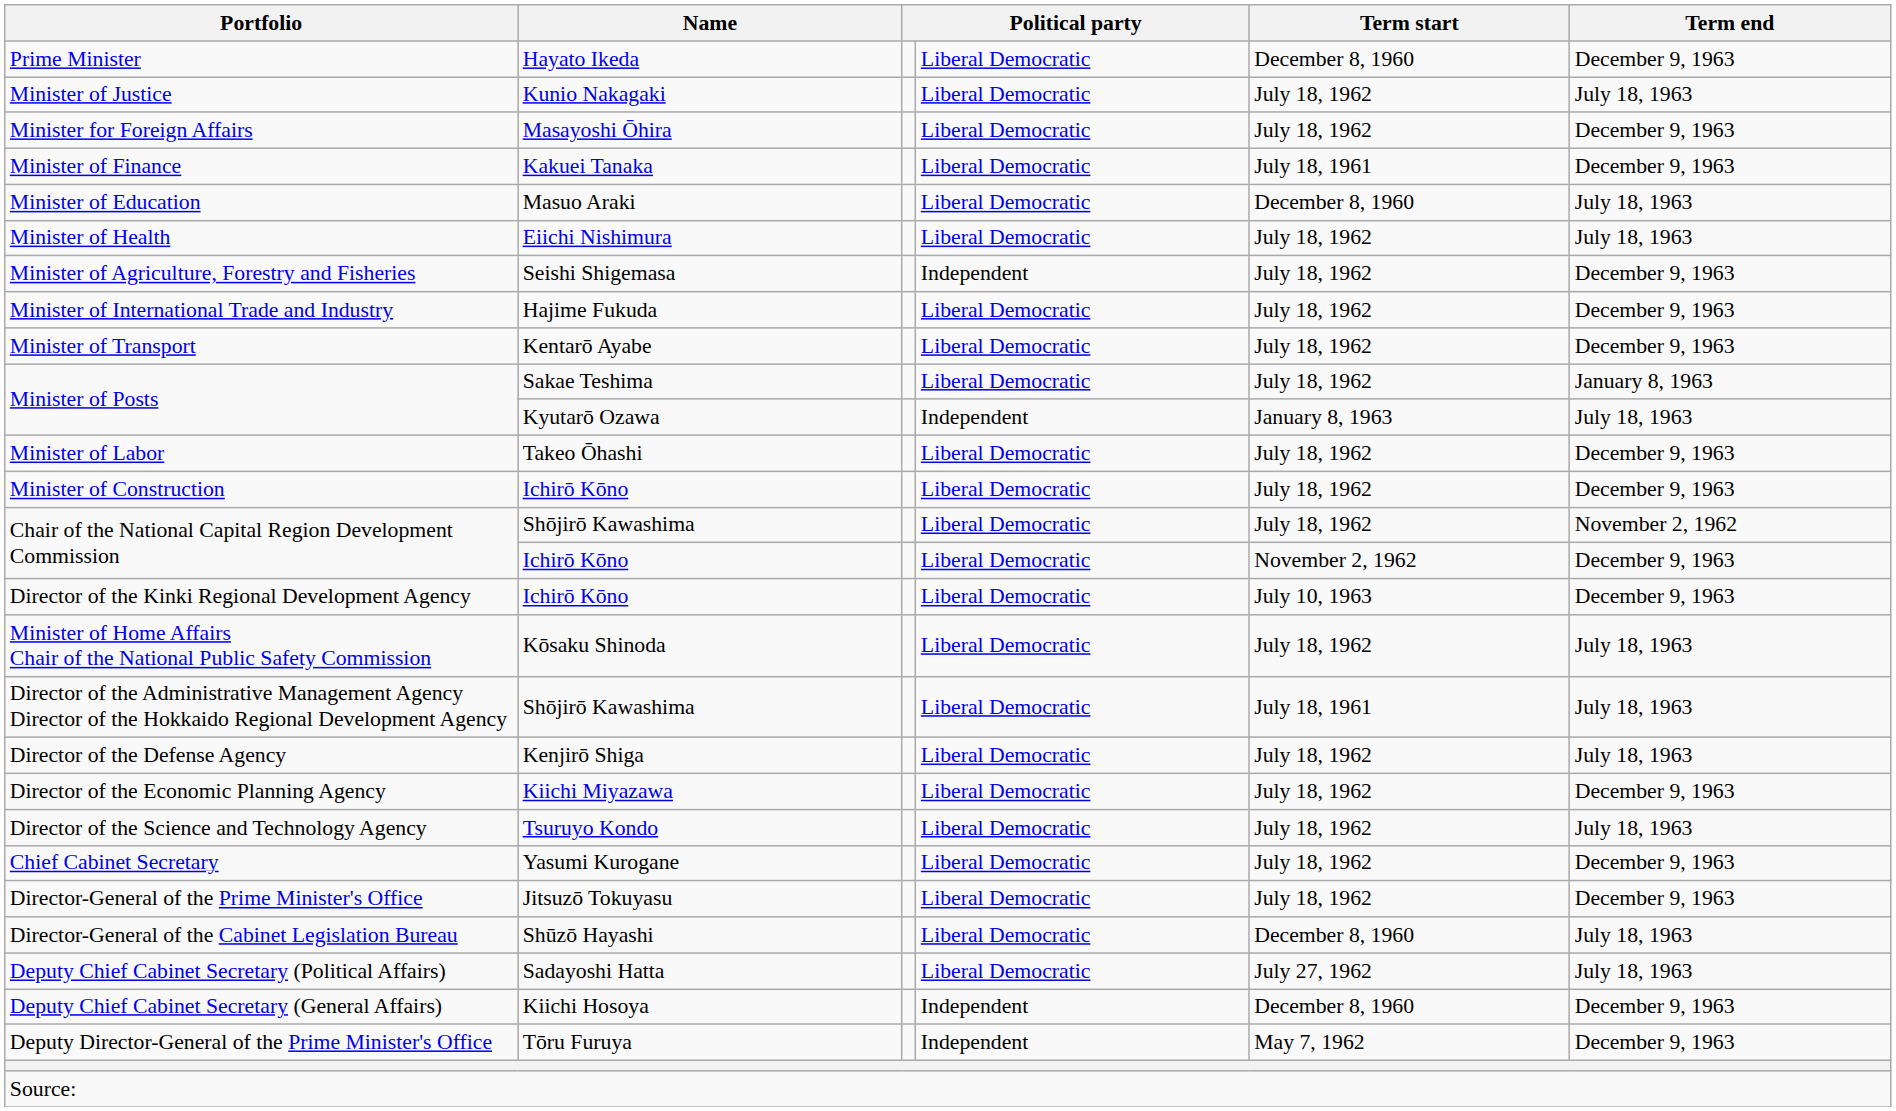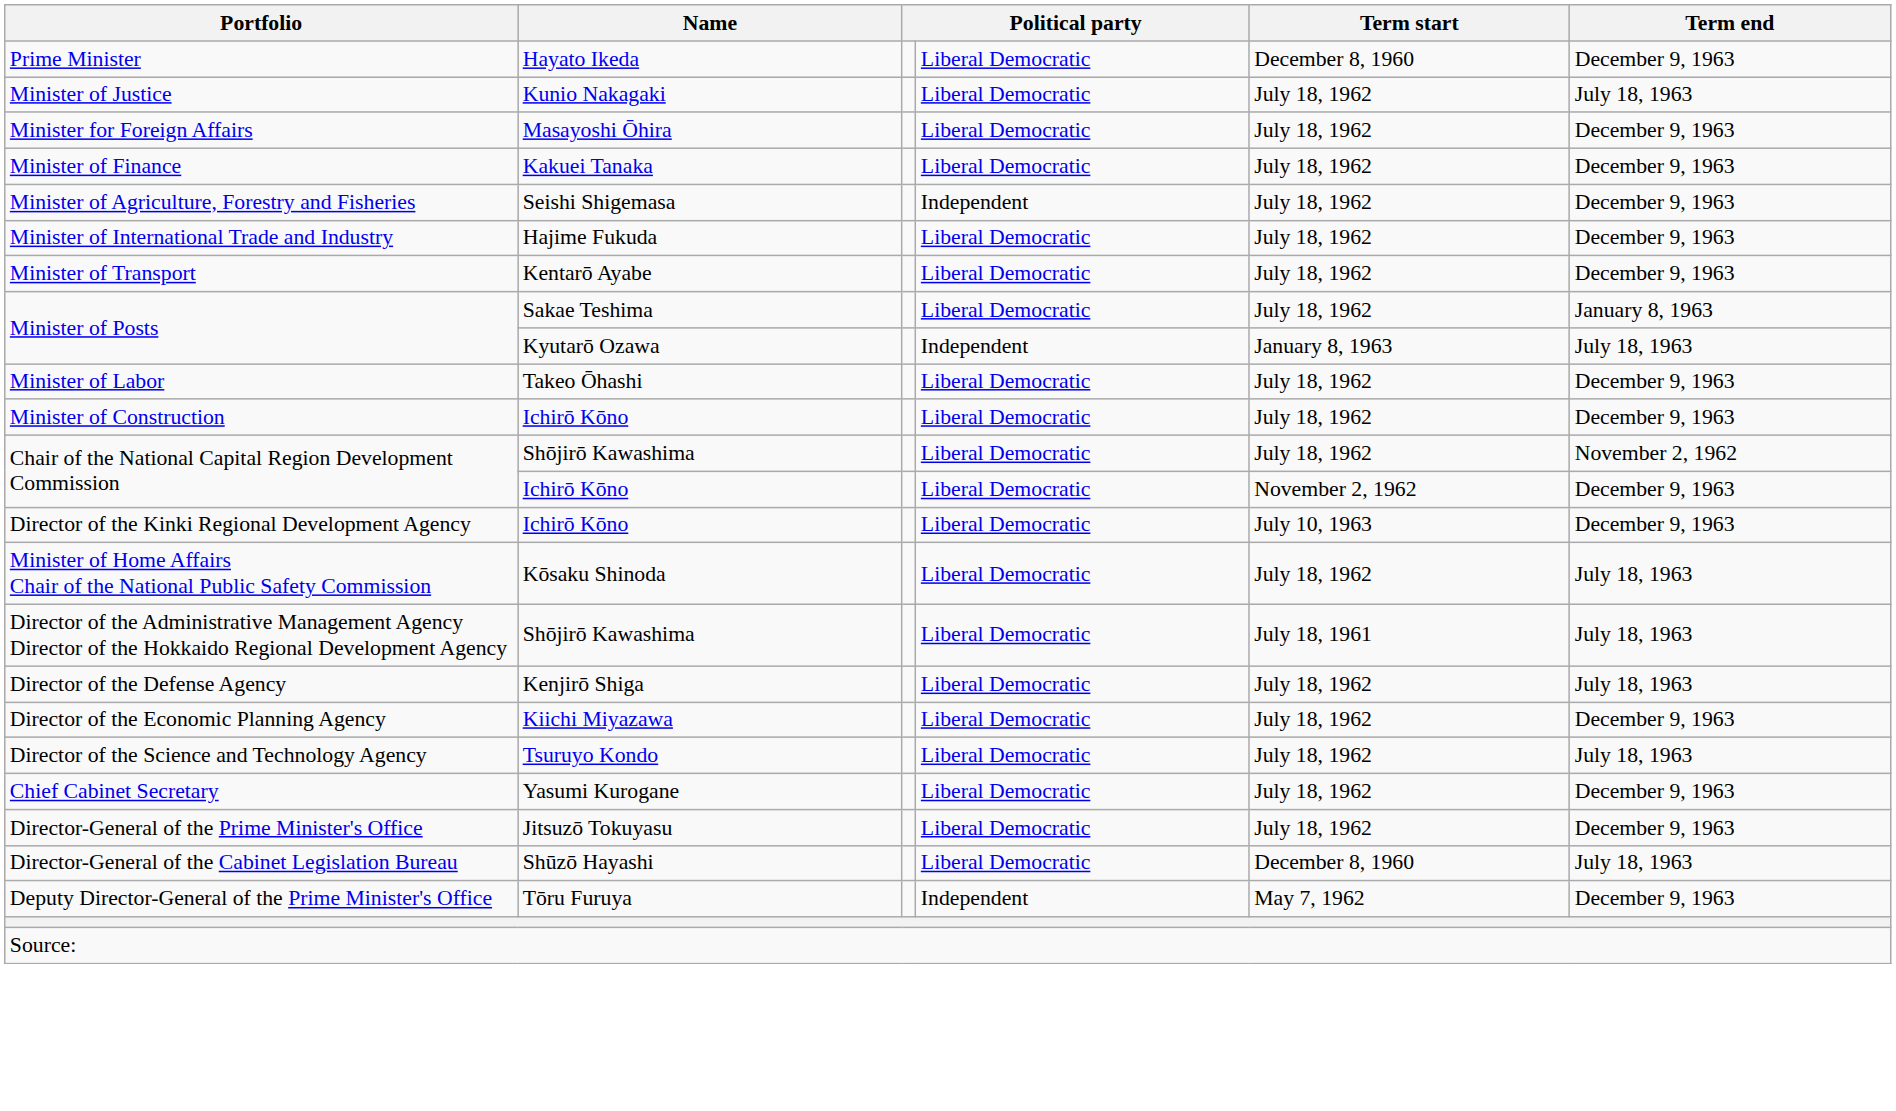(1313, 166) July 18, 1961 -> (1313, 166) July 18, 1962
- row: (105, 202)
- row: (90, 237)
- row: (228, 970)
- row: (226, 1006)
